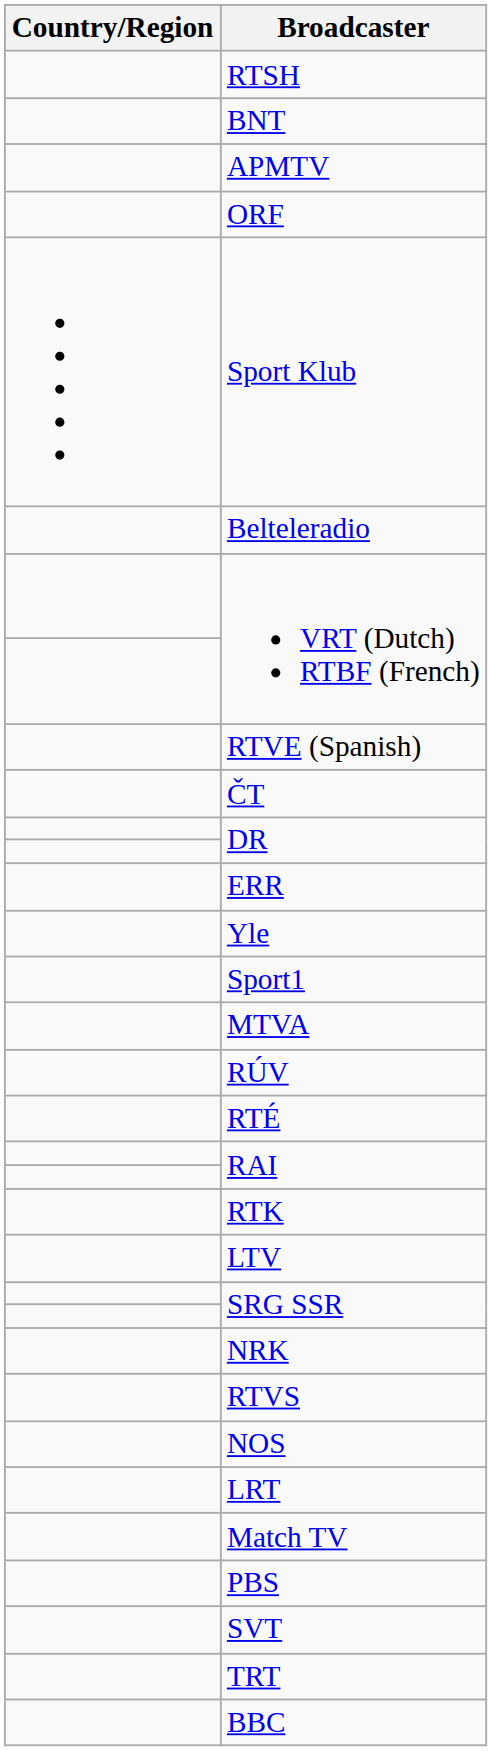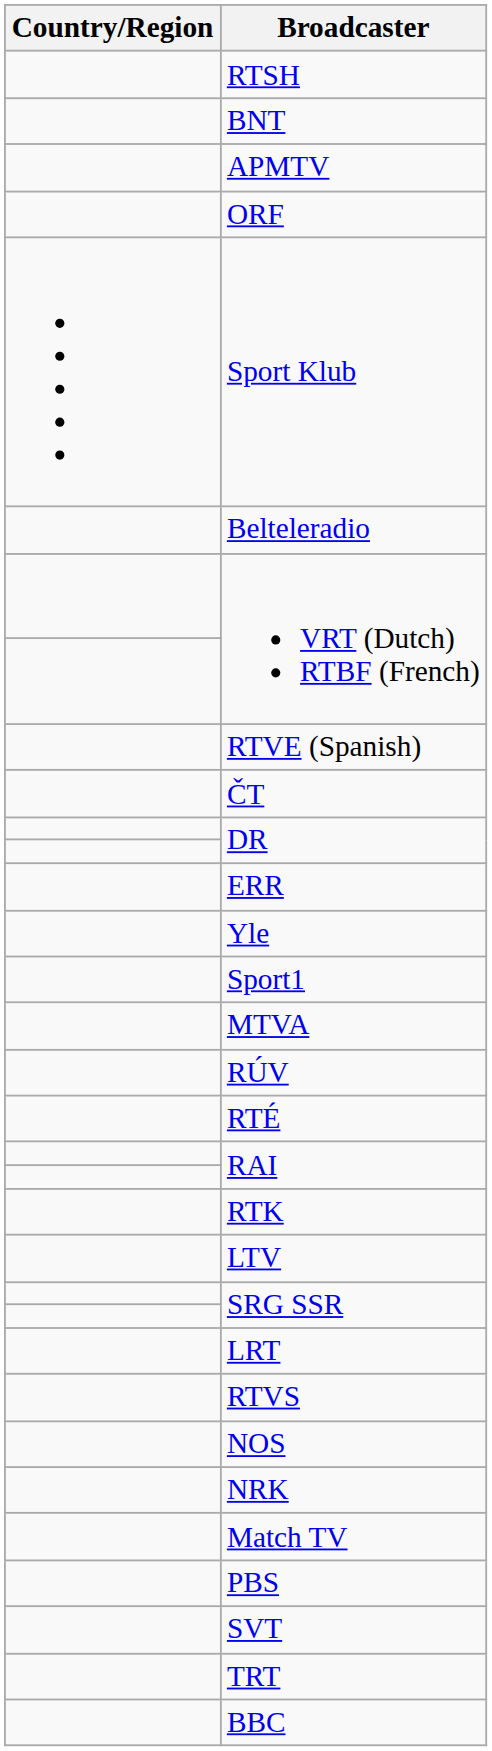(258, 1350) NRK -> (254, 1350) LRT
(254, 1489) LRT -> (258, 1489) NRK
